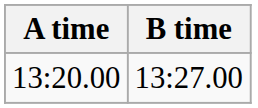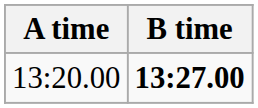(189, 77) normal -> (190, 77) bold
